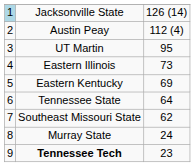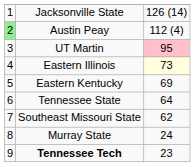(10, 13) lightblue background -> (10, 13) no background
(10, 30) no background -> (10, 30) lightgreen background
(167, 48) no background -> (167, 48) pink background
(167, 65) no background -> (167, 65) lightyellow background
